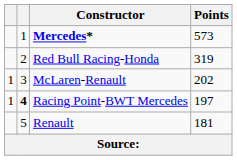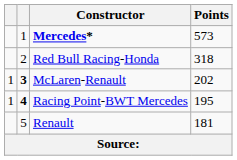(204, 57) 319 -> (204, 57) 318
(24, 79) normal -> (24, 79) bold
(204, 101) 197 -> (204, 101) 195
